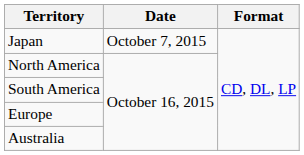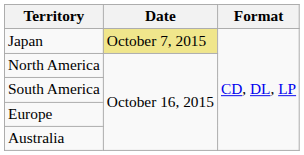(157, 41) no background -> (157, 41) khaki background
